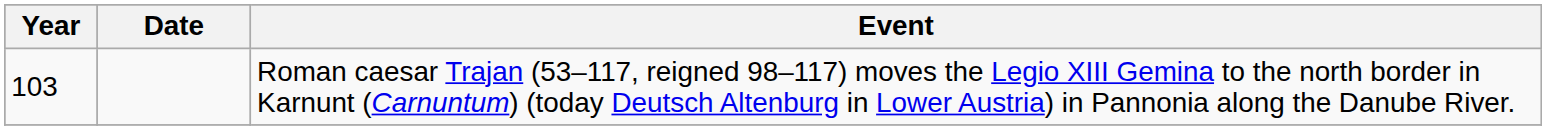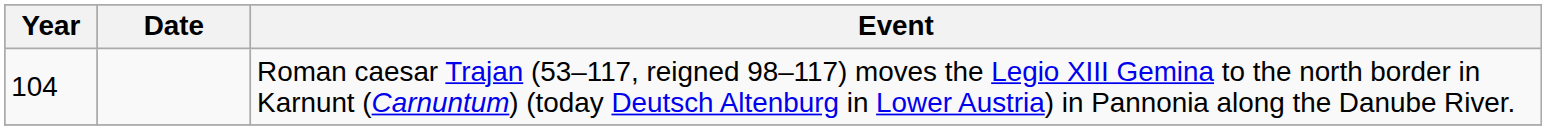(35, 86) 103 -> (35, 86) 104
